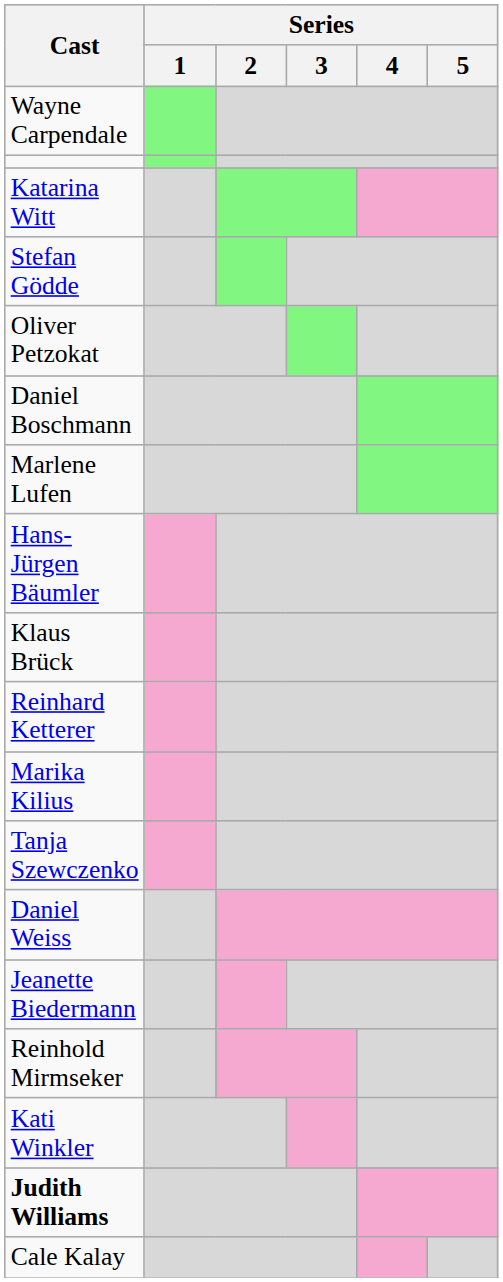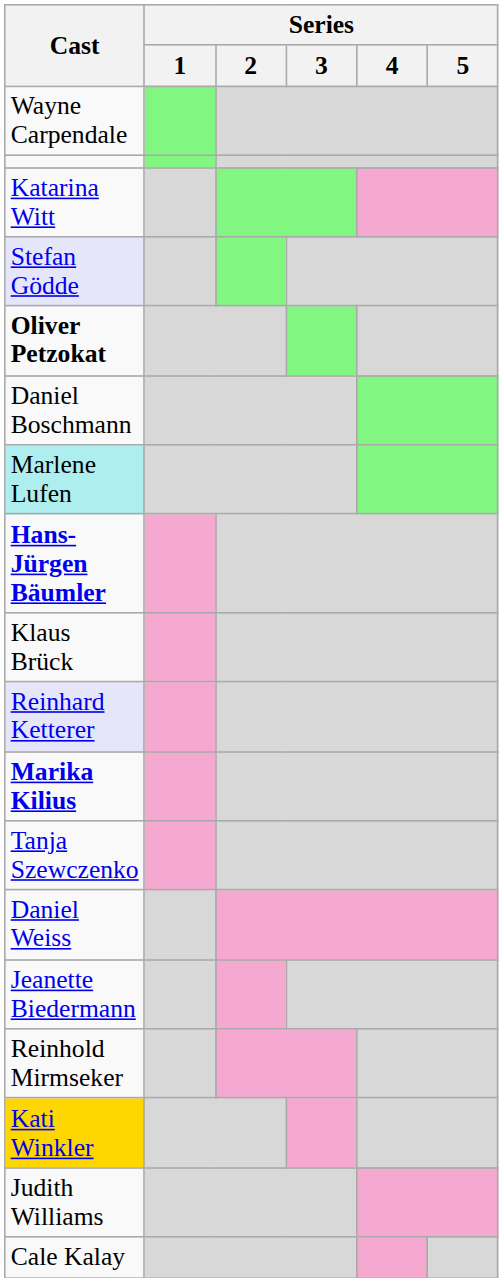(45, 270) no background -> (45, 270) lavender background
(55, 340) normal -> (58, 340) bold
(53, 479) no background -> (53, 479) paleturquoise background
(55, 563) normal -> (58, 563) bold
(58, 716) no background -> (58, 716) lavender background
(48, 785) normal -> (52, 785) bold
(52, 1132) no background -> (52, 1132) gold background
(60, 1202) bold -> (57, 1202) normal
